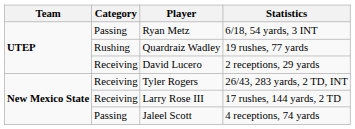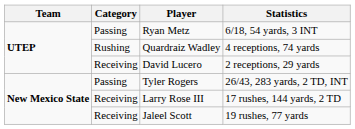(267, 47) 19 rushes, 77 yards -> (272, 47) 4 receptions, 74 yards
(116, 81) Receiving -> (111, 81) Passing
(111, 115) Passing -> (116, 115) Receiving
(272, 115) 4 receptions, 74 yards -> (267, 115) 19 rushes, 77 yards
